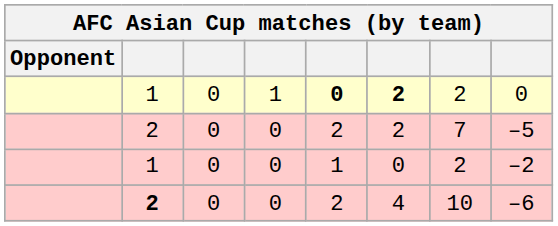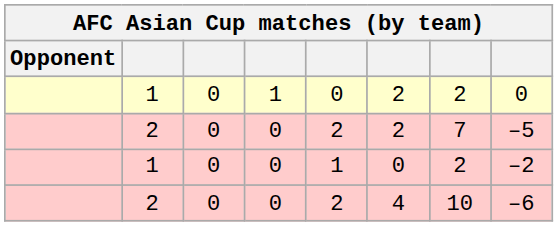(337, 95) bold -> (337, 95) normal
(398, 95) bold -> (398, 95) normal
(152, 203) bold -> (152, 203) normal
